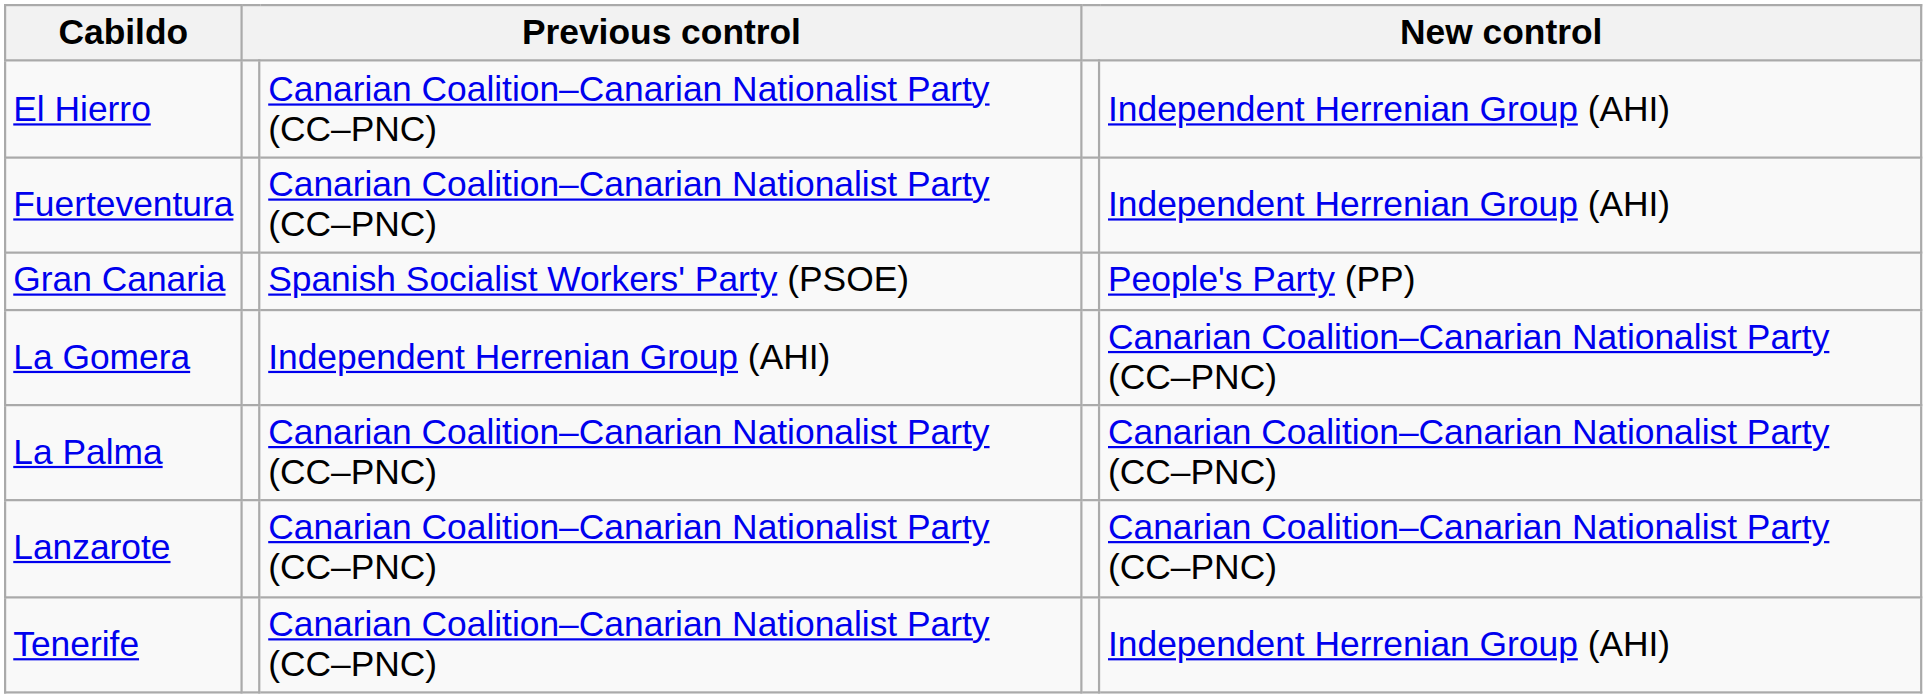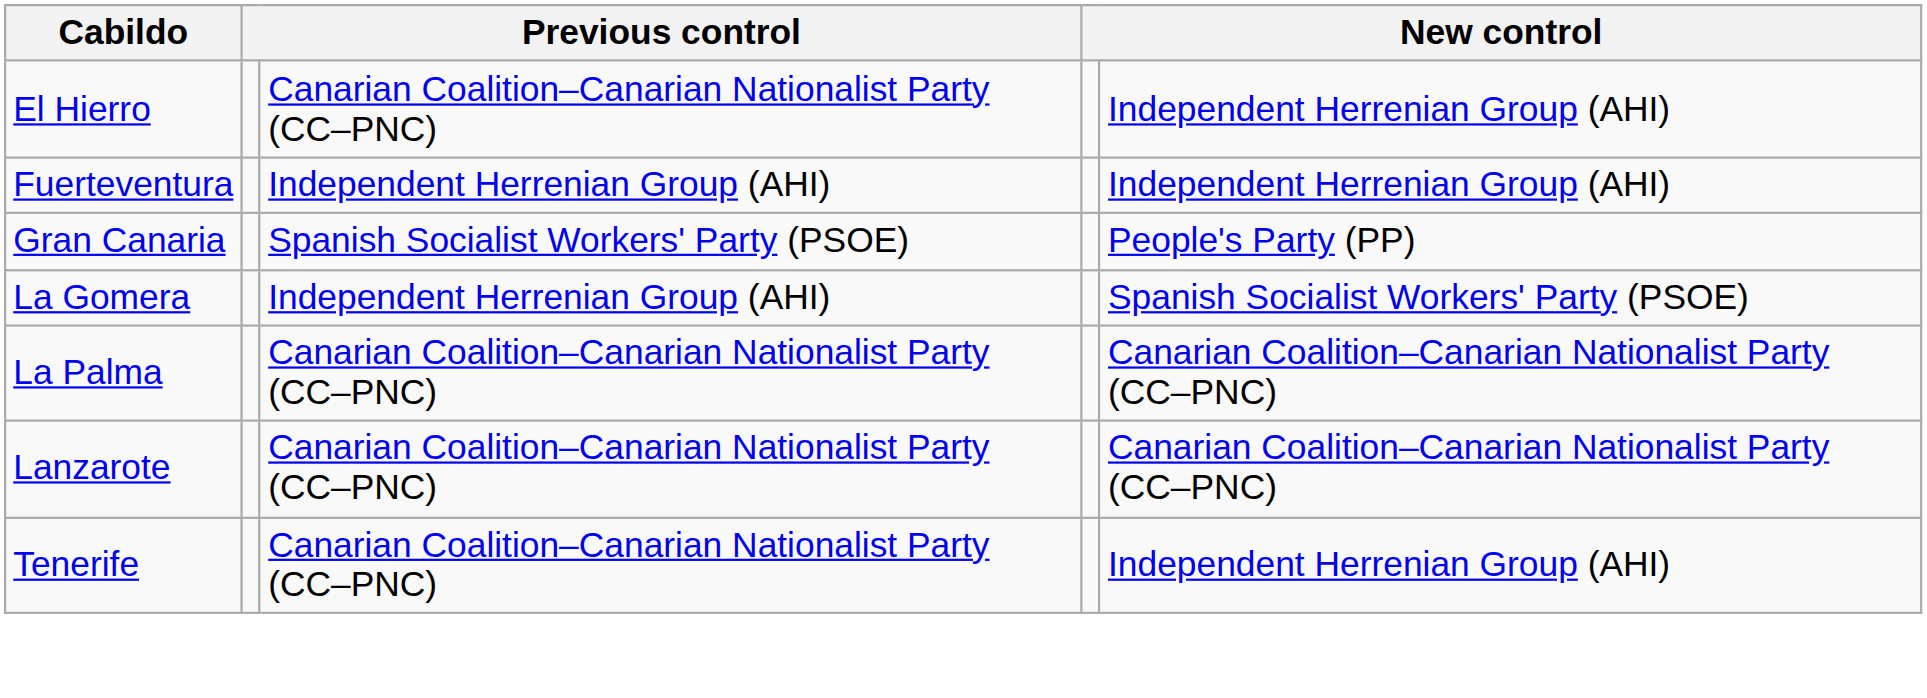(629, 204) Canarian Coalition–Canarian Nationalist Party (CC–PNC) -> (549, 184) Independent Herrenian Group (AHI)
(1469, 356) Canarian Coalition–Canarian Nationalist Party (CC–PNC) -> (1428, 296) Spanish Socialist Workers' Party (PSOE)
